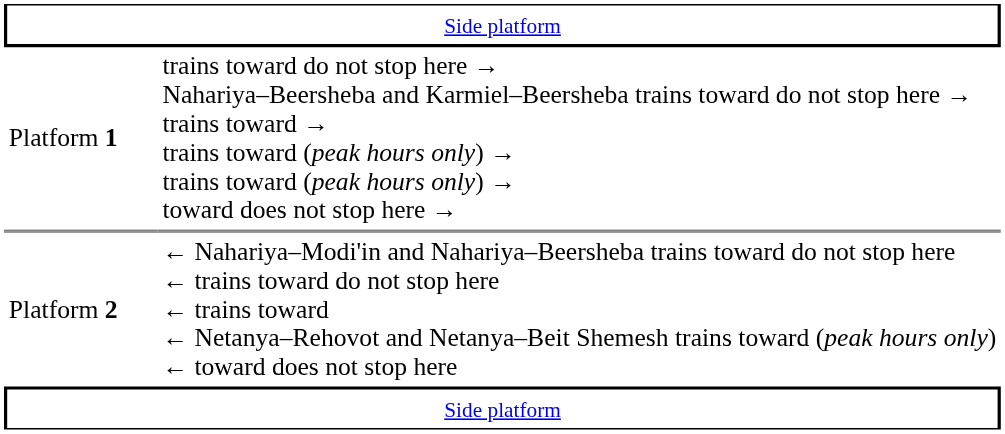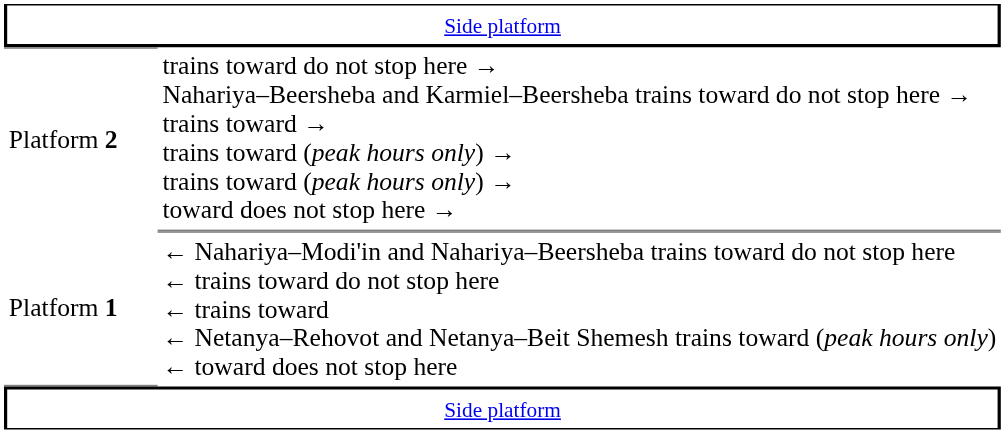(63, 138) Platform 1 -> (63, 139) Platform 2
(63, 309) Platform 2 -> (63, 307) Platform 1
